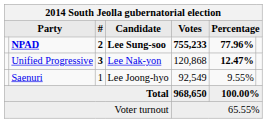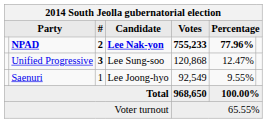(137, 45) Lee Sung-soo -> (136, 45) Lee Nak-yon
(134, 61) Lee Nak-yon -> (136, 61) Lee Sung-soo
(237, 61) bold -> (238, 61) normal
